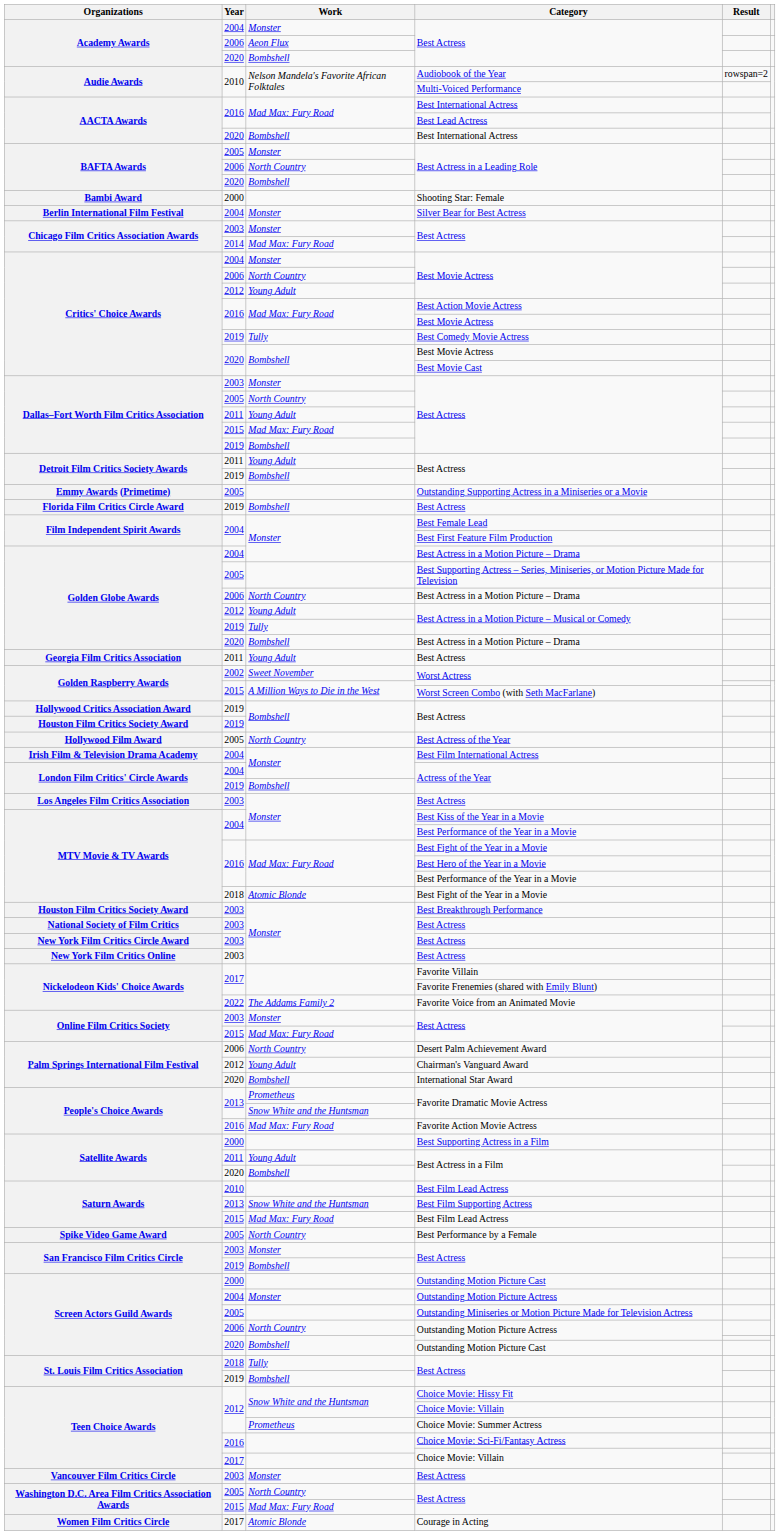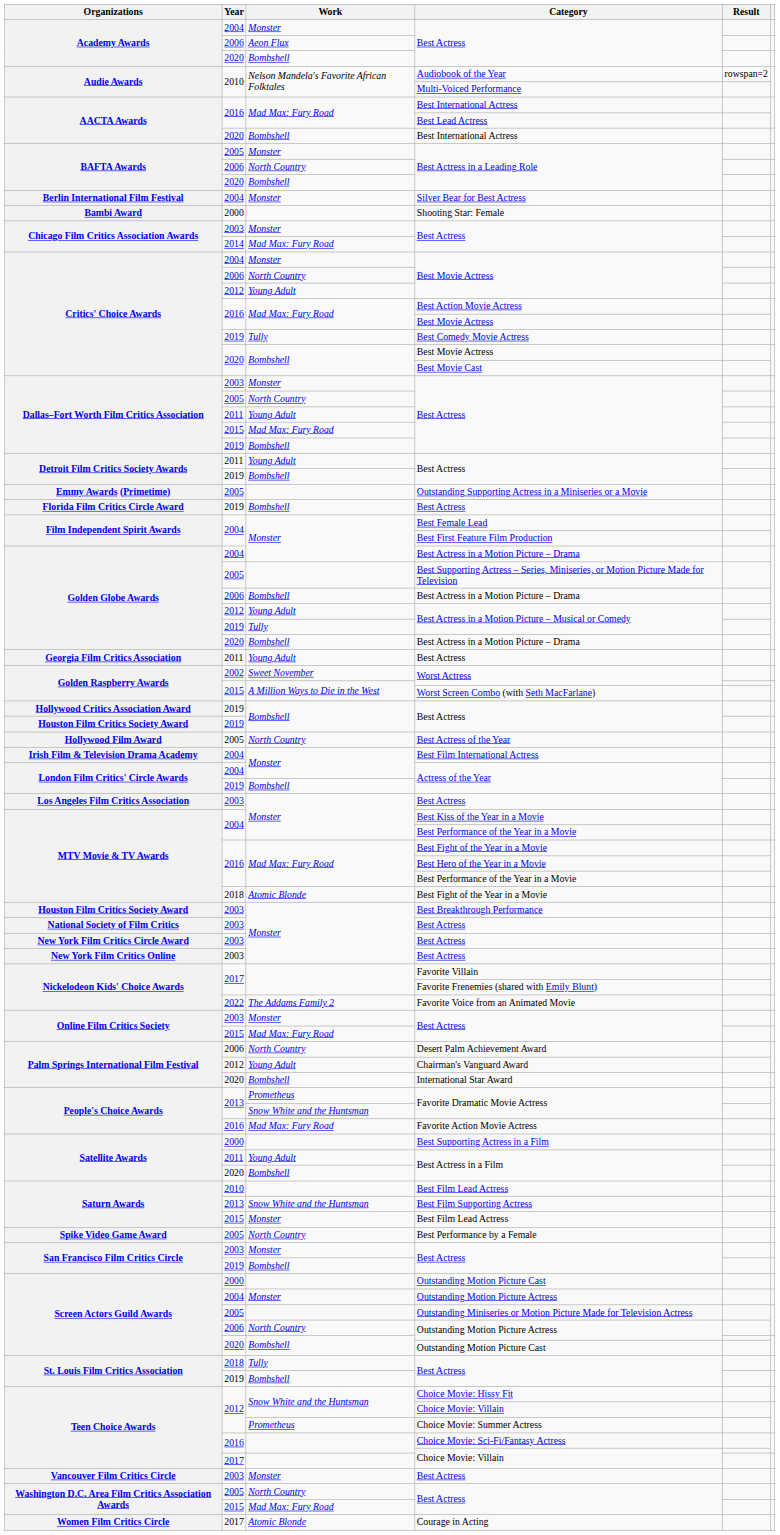rows swapped: (234, 213) <-> (234, 197)
(277, 595) North Country -> (269, 595) Bombshell
(291, 1219) Mad Max: Fury Road -> (265, 1219) Monster
